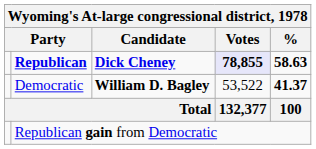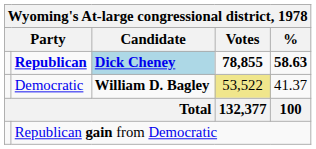(135, 62) no background -> (135, 62) lightblue background
(243, 62) lavender background -> (243, 62) no background
(243, 86) no background -> (243, 86) khaki background
(291, 86) bold -> (291, 86) normal
